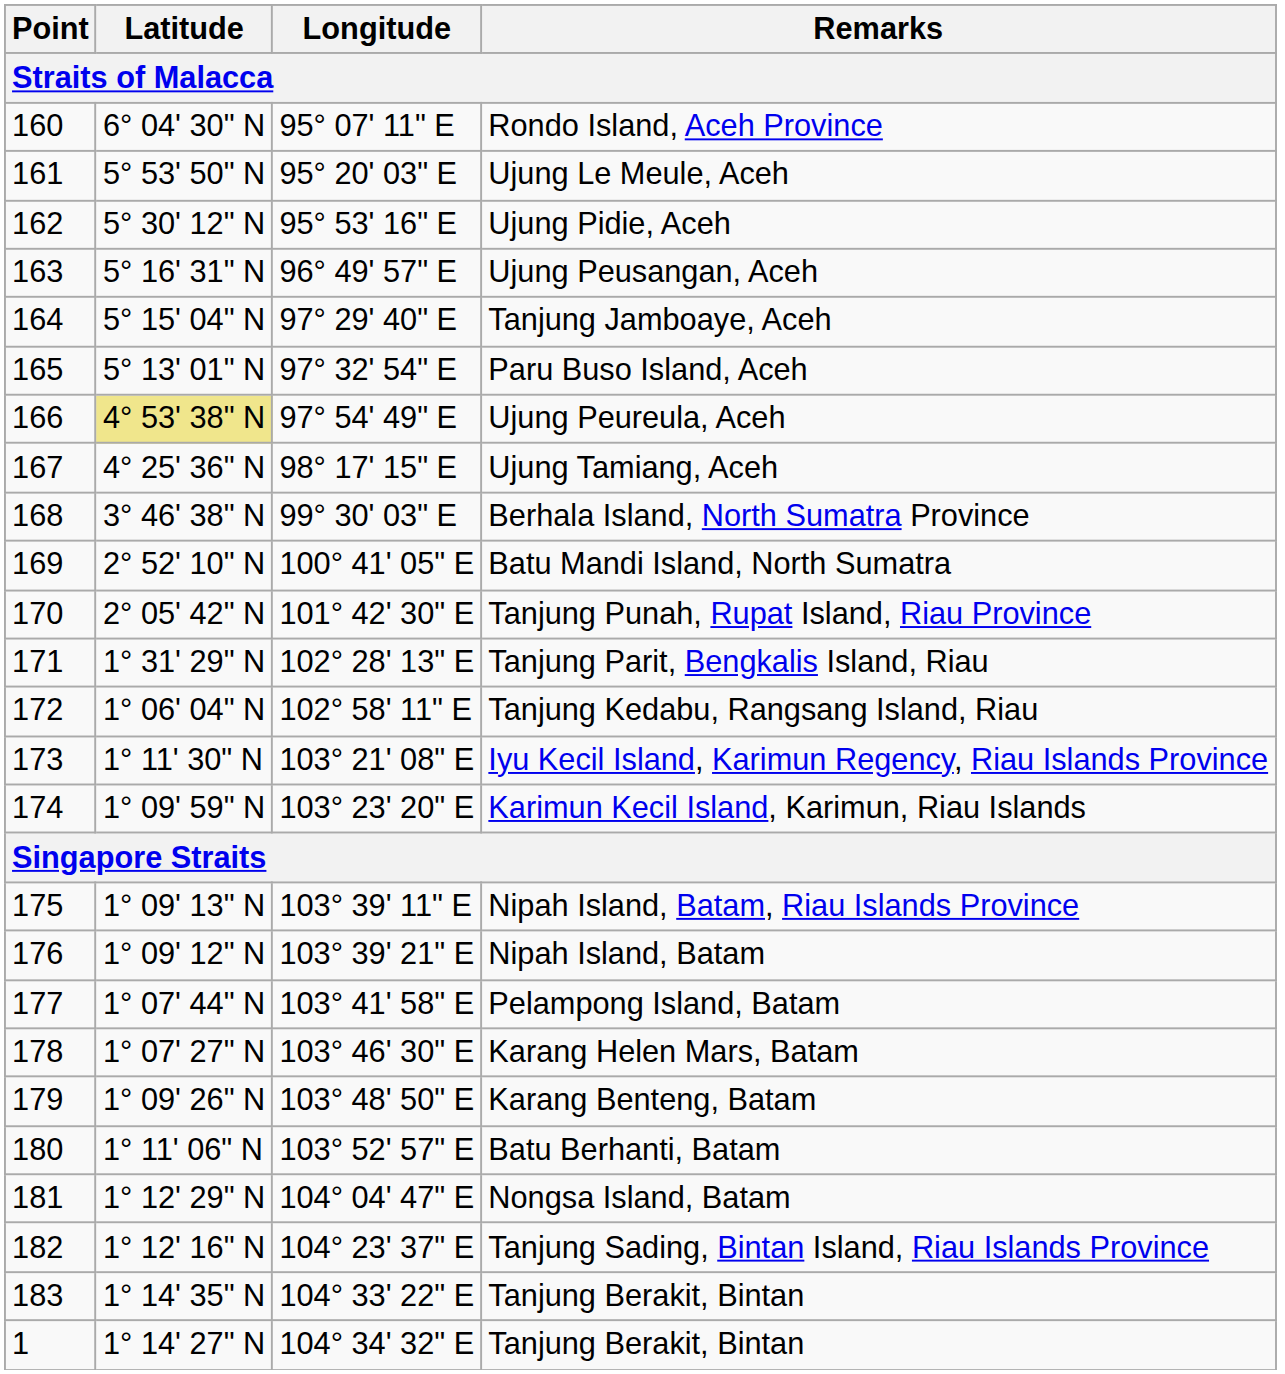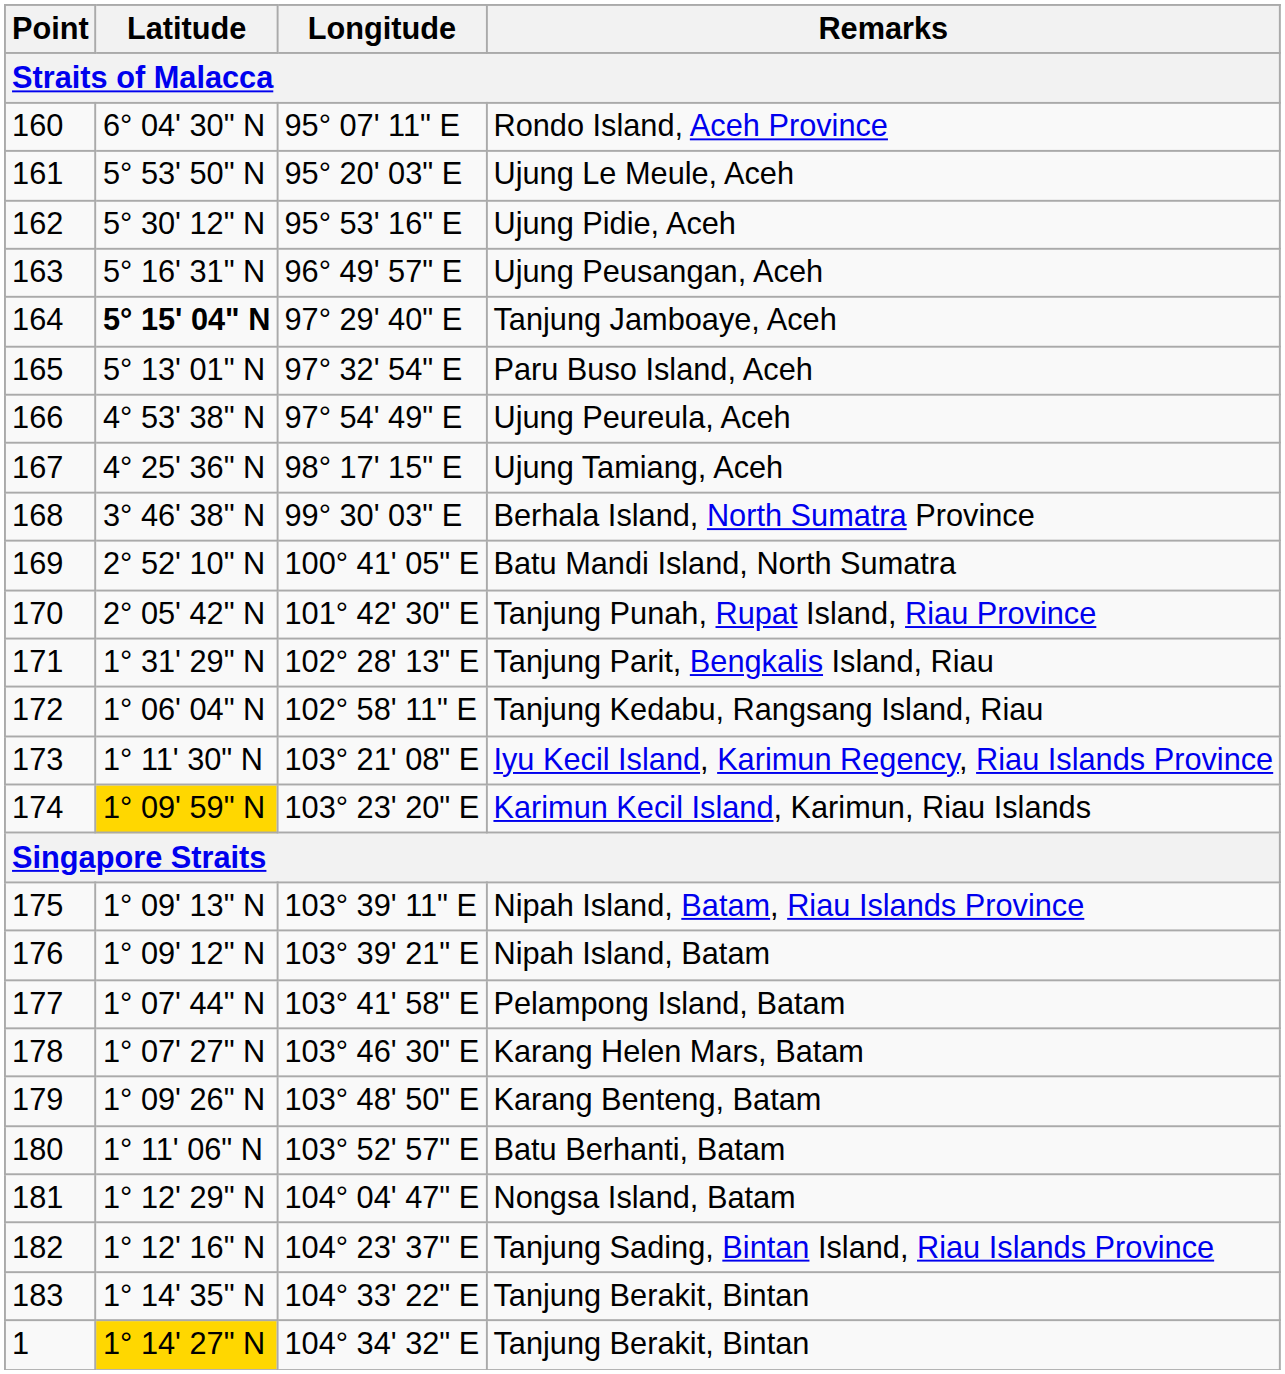(184, 321) normal -> (187, 321) bold
(184, 418) khaki background -> (184, 418) no background
(184, 808) no background -> (184, 808) gold background
(184, 1344) no background -> (184, 1344) gold background
